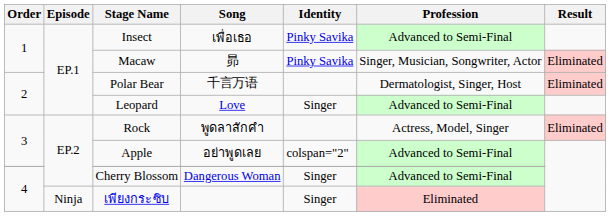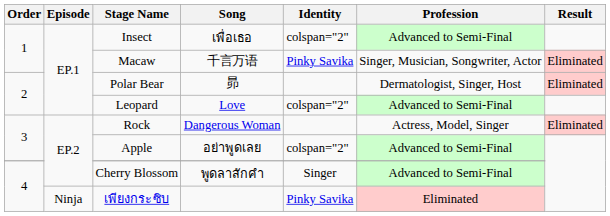(320, 37) Pinky Savika -> (318, 37) colspan="2"
(232, 60) 昴 -> (232, 60) 千言万语
(232, 83) 千言万语 -> (232, 83) 昴
(320, 104) Singer -> (318, 104) colspan="2"
(232, 128) พูดลาสักคำ -> (232, 125) Dangerous Woman
(232, 176) Dangerous Woman -> (232, 173) พูดลาสักคำ
(320, 198) Singer -> (320, 198) Pinky Savika
